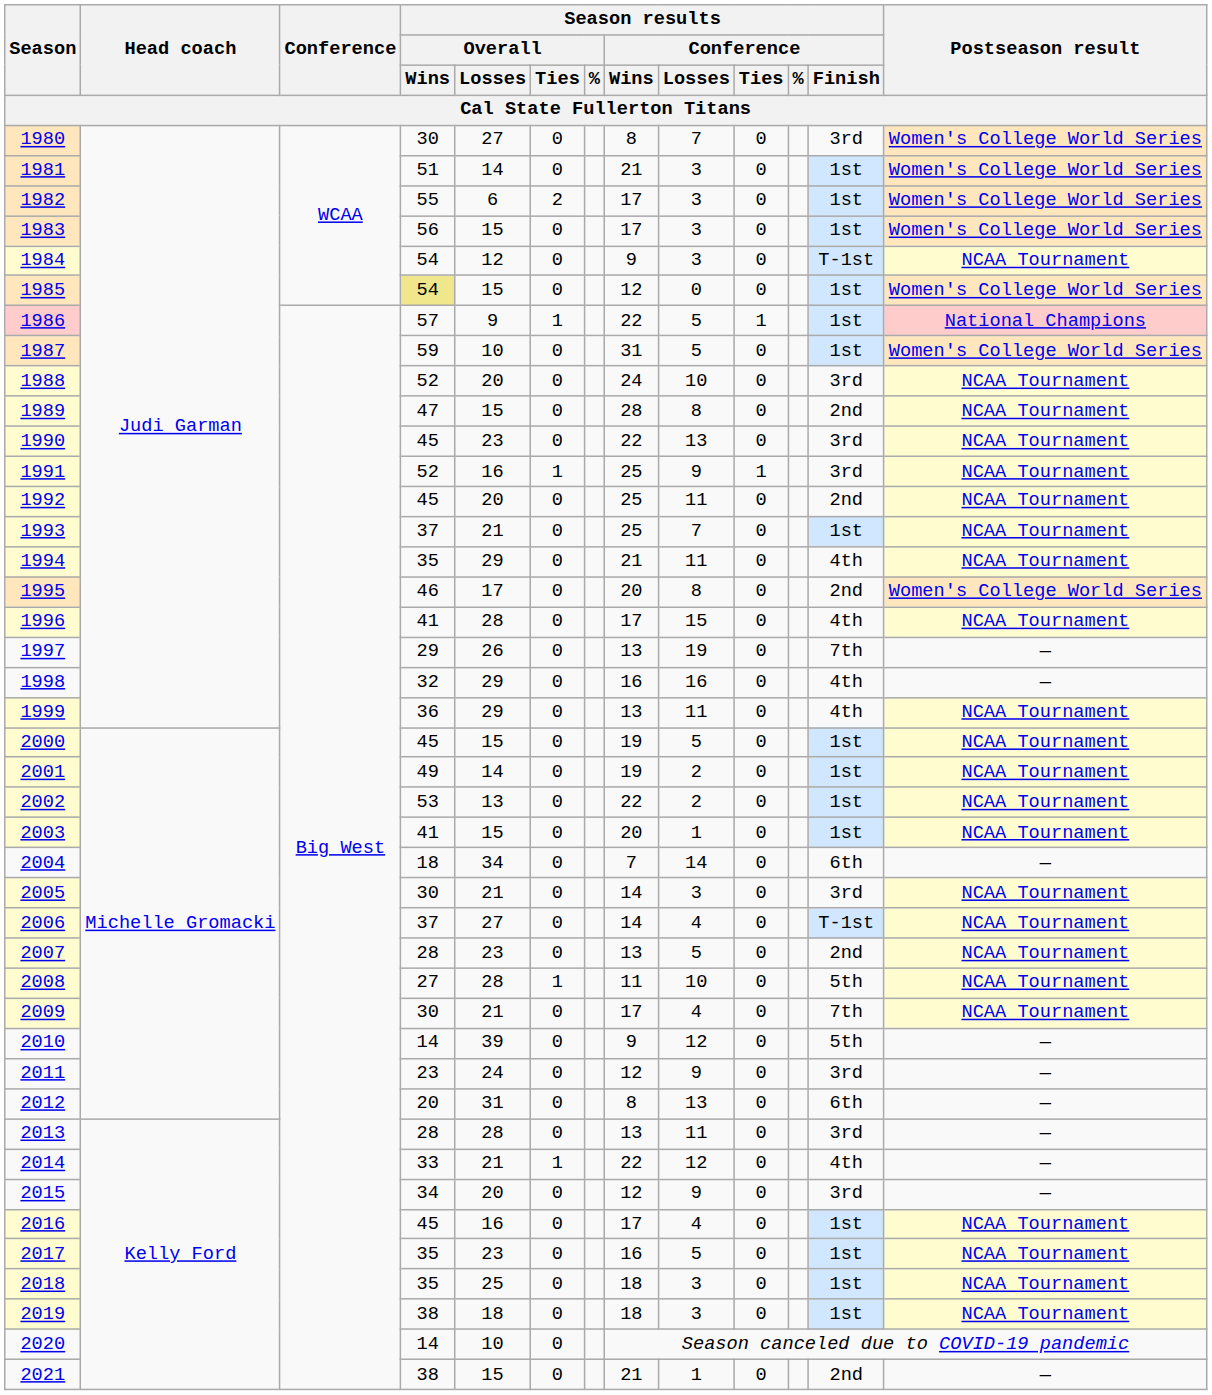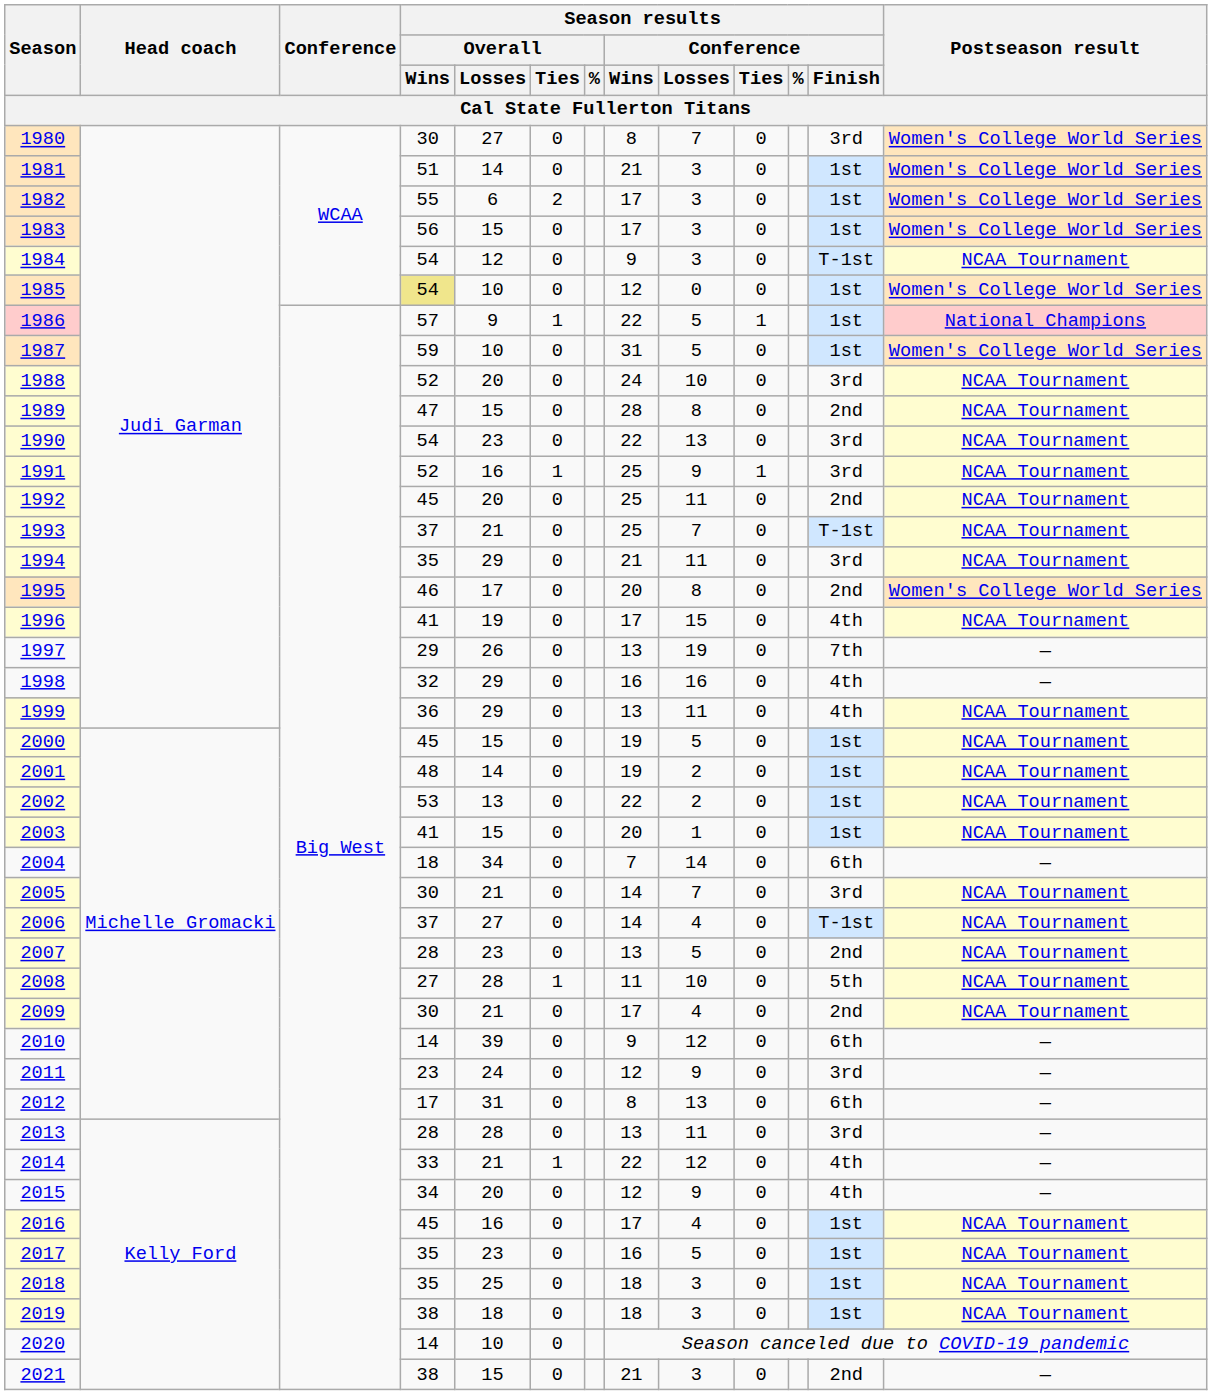(493, 291) 15 -> (493, 291) 10
(428, 442) 45 -> (428, 442) 54
(846, 532) 1st -> (846, 532) T-1st
(846, 562) 4th -> (846, 562) 3rd
(493, 622) 28 -> (493, 622) 19
(428, 773) 49 -> (428, 773) 48
(696, 893) 3 -> (696, 893) 7
(846, 1014) 7th -> (846, 1014) 2nd
(846, 1044) 5th -> (846, 1044) 6th
(428, 1104) 20 -> (428, 1104) 17
(846, 1194) 3rd -> (846, 1194) 4th
(696, 1375) 1 -> (696, 1375) 3
